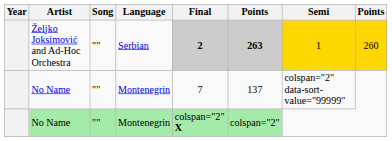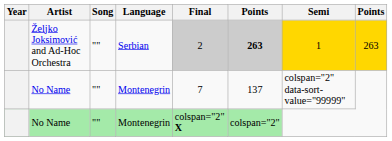(200, 45) bold -> (200, 45) normal
(371, 45) 260 -> (371, 45) 263
